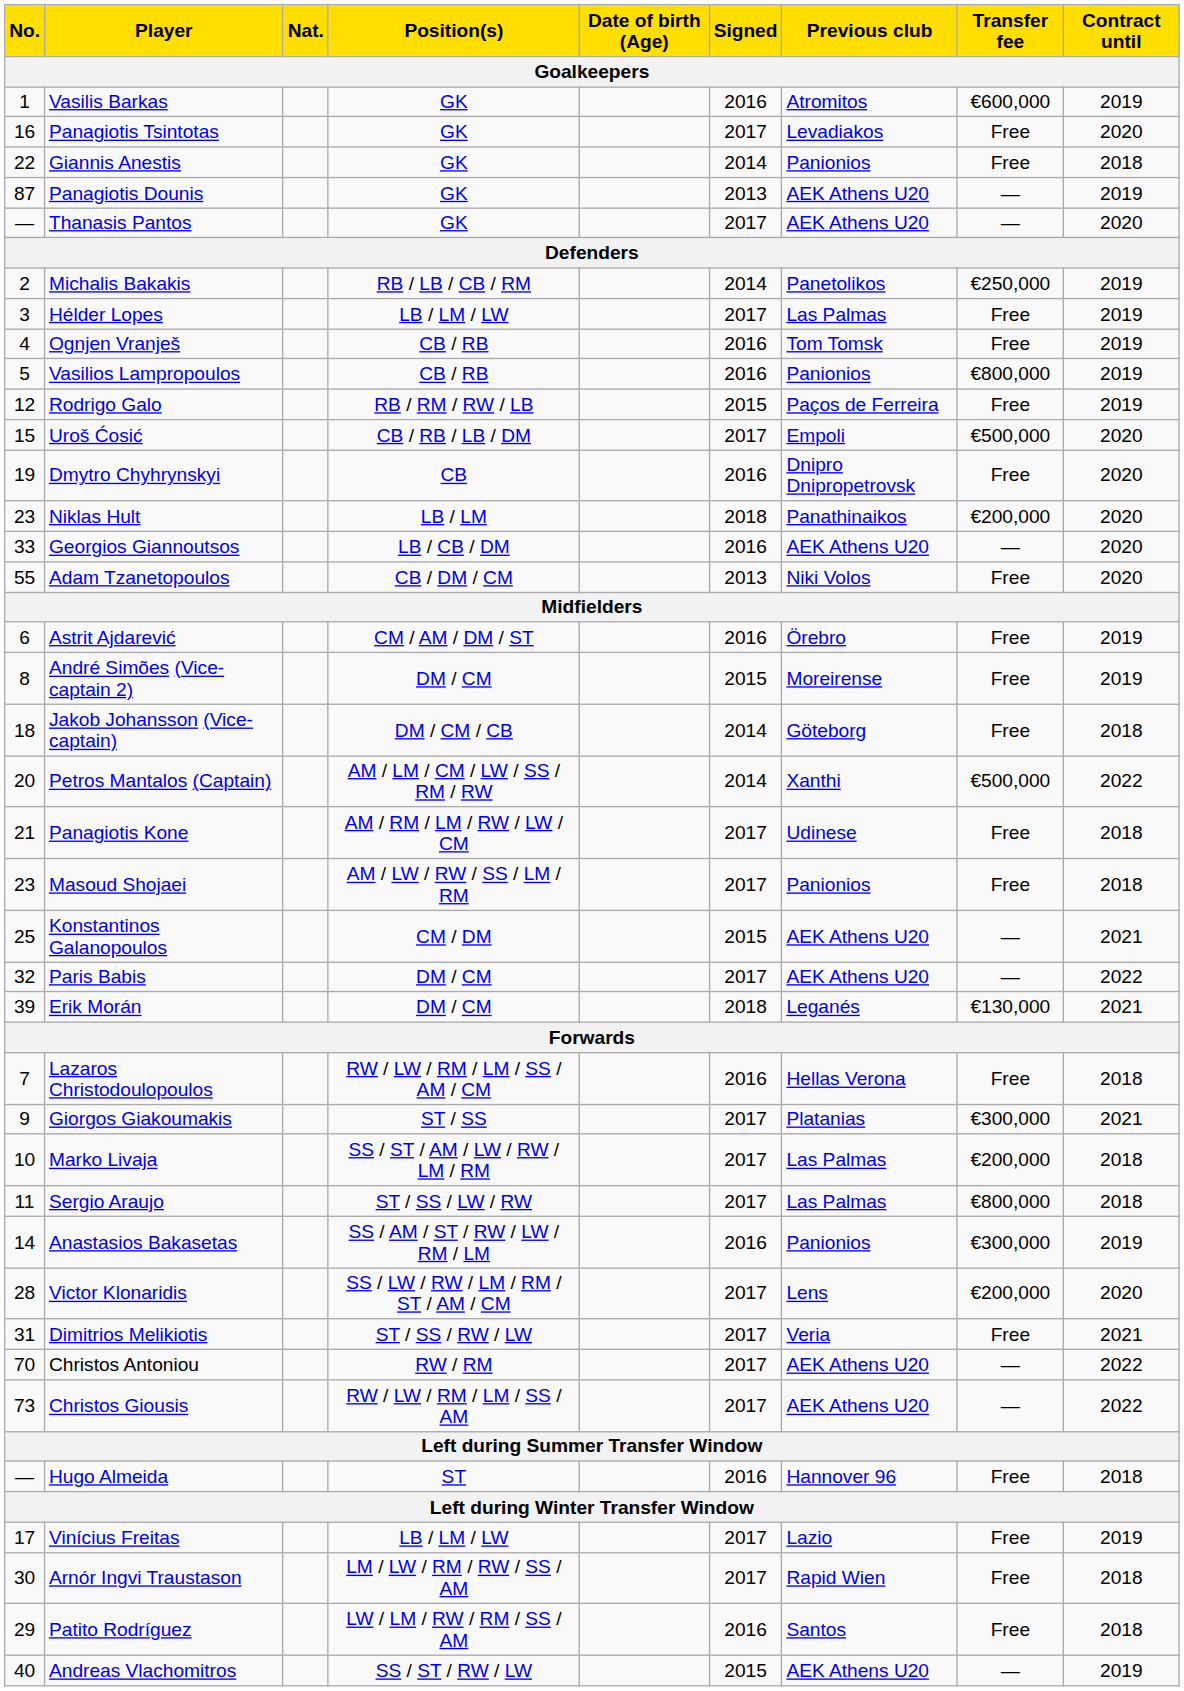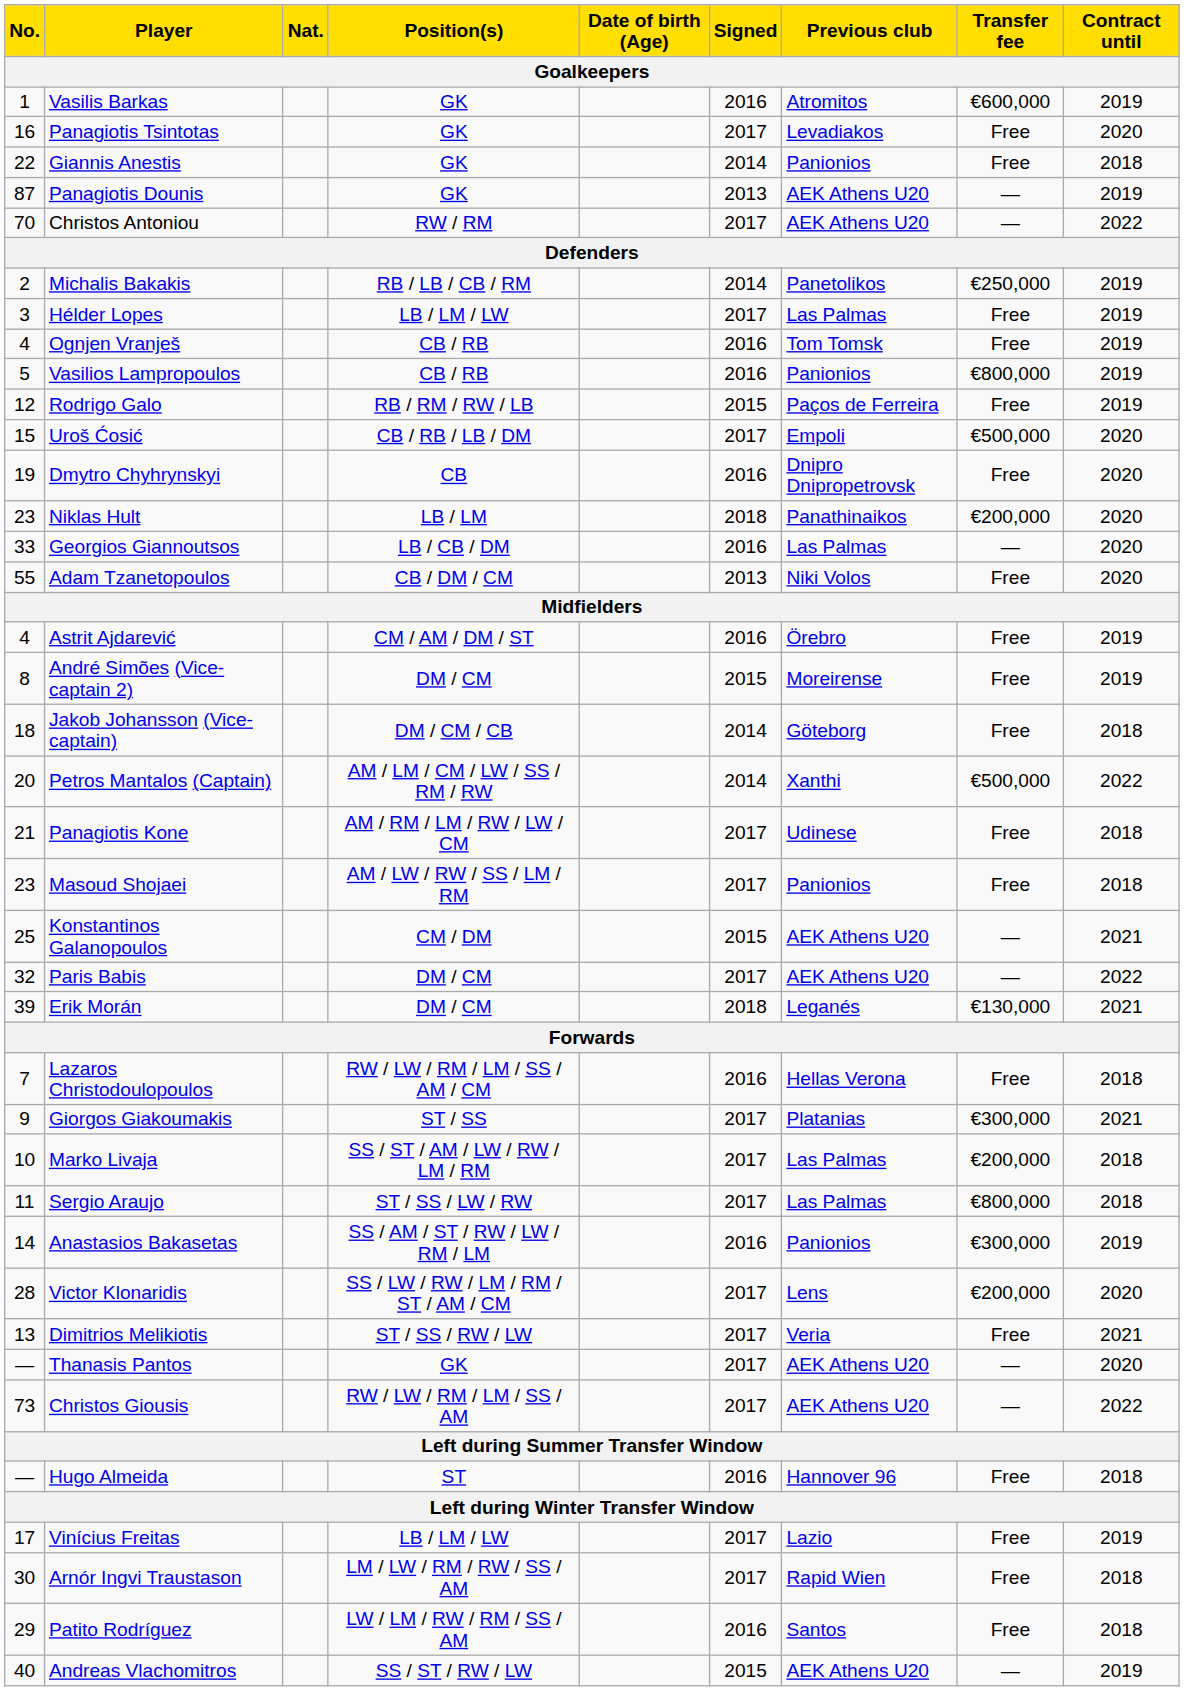rows swapped: (120, 223) <-> (124, 1365)
(858, 547) AEK Athens U20 -> (836, 547) Las Palmas
(25, 638) 6 -> (25, 638) 4
(25, 1335) 31 -> (25, 1335) 13
